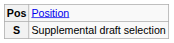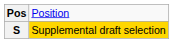(99, 30) no background -> (99, 30) gold background
